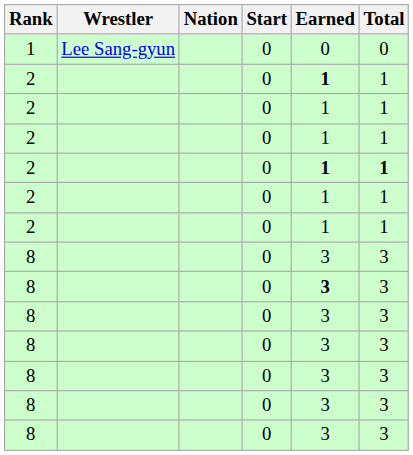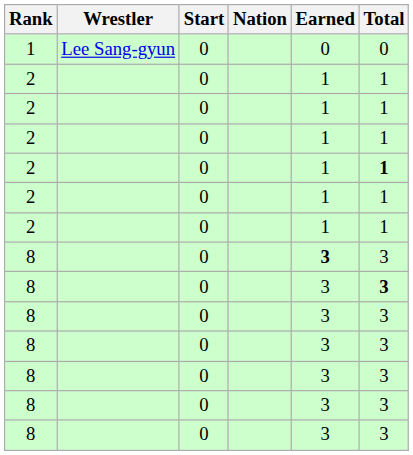columns swapped: (211, 19) <-> (267, 19)
(325, 78) bold -> (325, 78) normal
(325, 167) bold -> (325, 167) normal
(325, 256) normal -> (325, 256) bold
(325, 286) bold -> (325, 286) normal
(384, 286) normal -> (384, 286) bold
